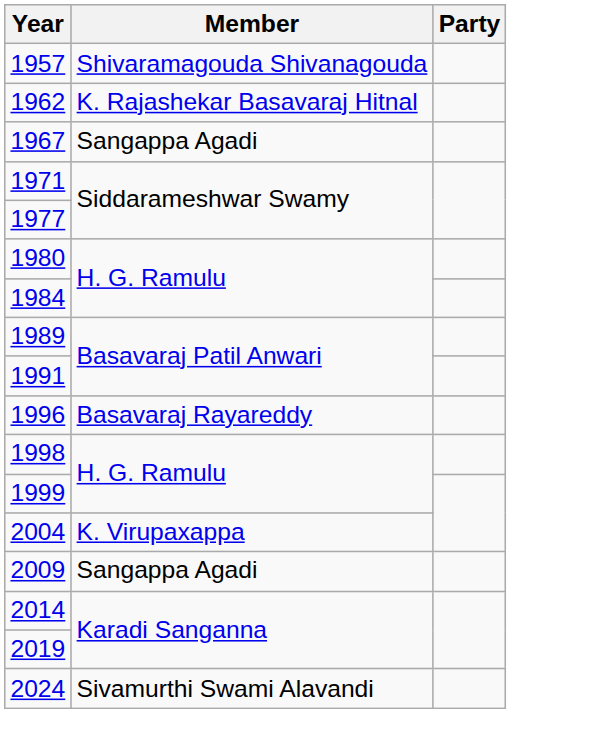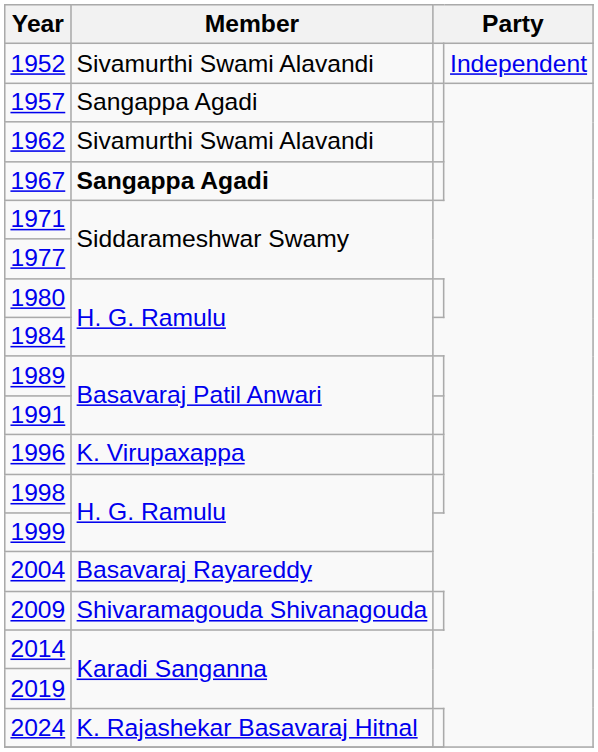+ row: (38, 63)
(252, 63) Shivaramagouda Shivanagouda -> (167, 102) Sangappa Agadi
(247, 102) K. Rajashekar Basavaraj Hitnal -> (225, 141) Sivamurthi Swami Alavandi
(167, 141) normal -> (173, 180) bold
(194, 414) Basavaraj Rayareddy -> (161, 453) K. Virupaxappa
(161, 532) K. Virupaxappa -> (194, 571) Basavaraj Rayareddy
(167, 571) Sangappa Agadi -> (252, 610) Shivaramagouda Shivanagouda
(225, 688) Sivamurthi Swami Alavandi -> (247, 727) K. Rajashekar Basavaraj Hitnal
